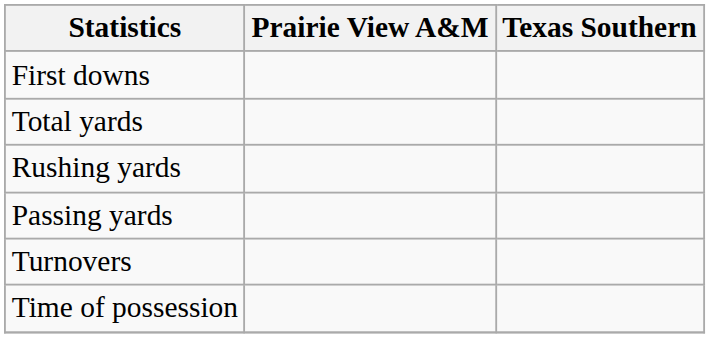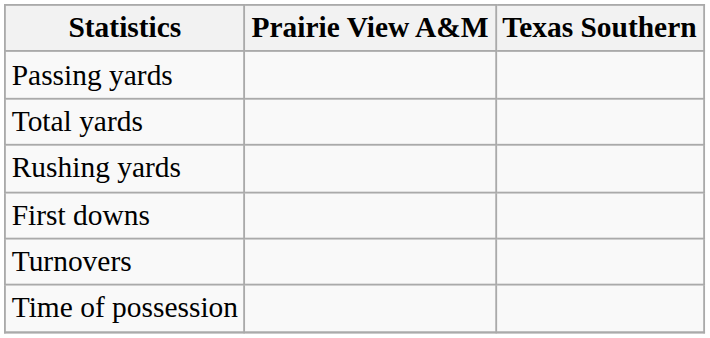rows swapped: (81, 74) <-> (92, 214)
